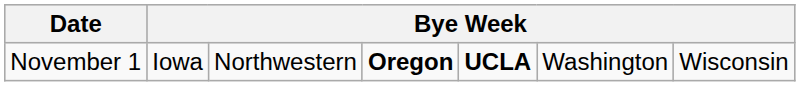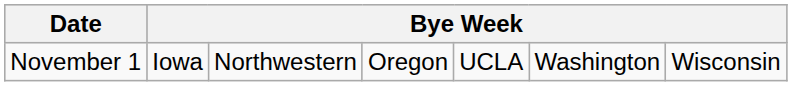(411, 62) bold -> (408, 62) normal
(498, 62) bold -> (491, 62) normal
